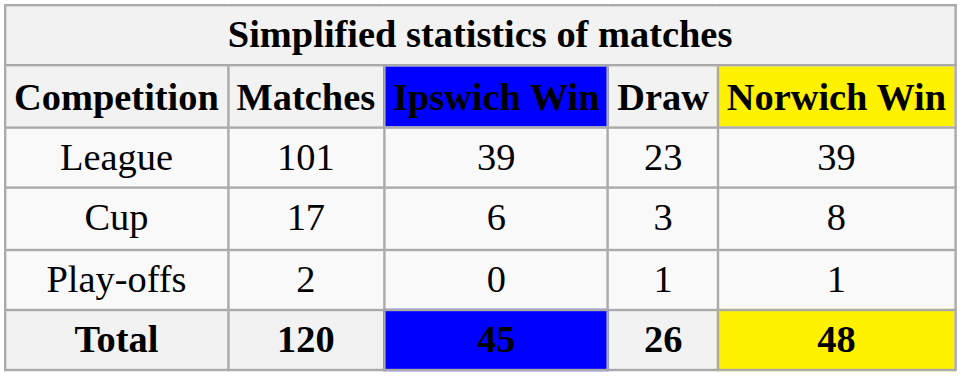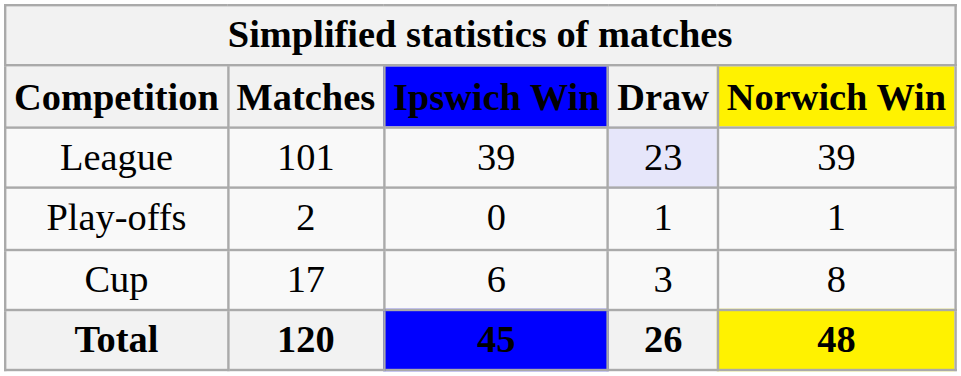(663, 156) no background -> (663, 156) lavender background
rows swapped: (116, 217) <-> (116, 278)
